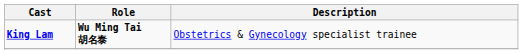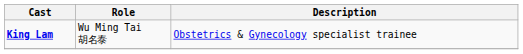(110, 34) bold -> (110, 34) normal
